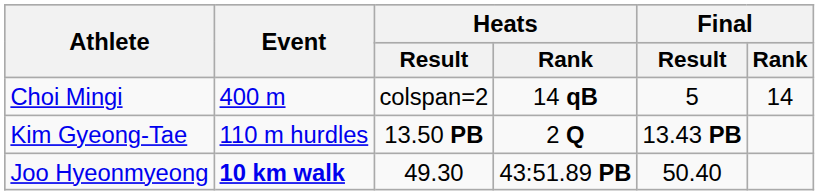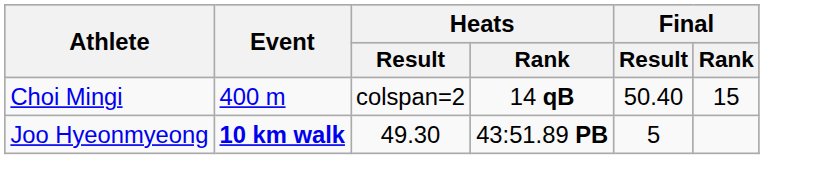(692, 97) 5 -> (654, 97) 50.40
(780, 97) 14 -> (726, 97) 15
- row: (99, 134)
(692, 172) 50.40 -> (654, 134) 5
